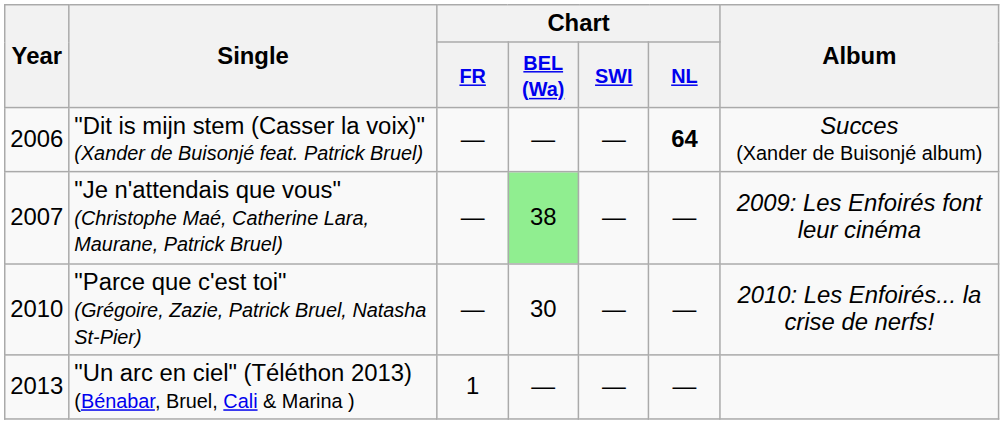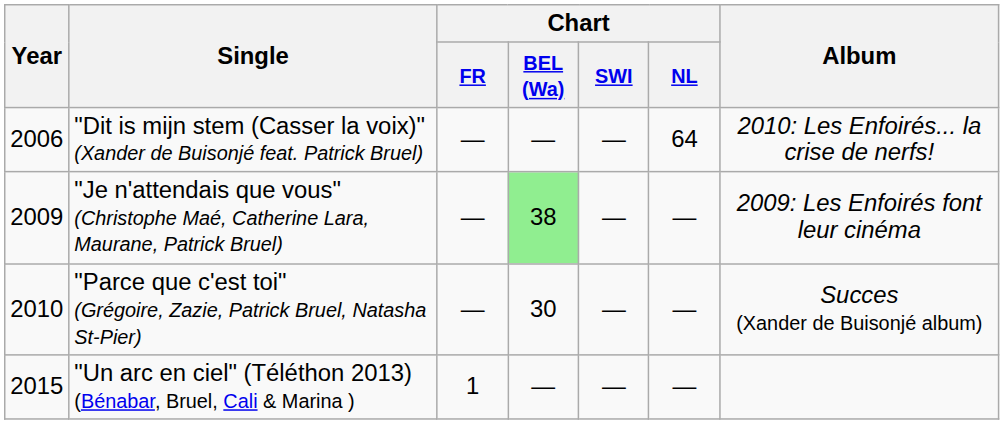(684, 139) bold -> (684, 139) normal
(859, 139) Succes (Xander de Buisonjé album) -> (859, 139) 2010: Les Enfoirés... la crise de nerfs!
(37, 217) 2007 -> (37, 217) 2009
(859, 308) 2010: Les Enfoirés... la crise de nerfs! -> (859, 308) Succes (Xander de Buisonjé album)
(37, 386) 2013 -> (37, 386) 2015
